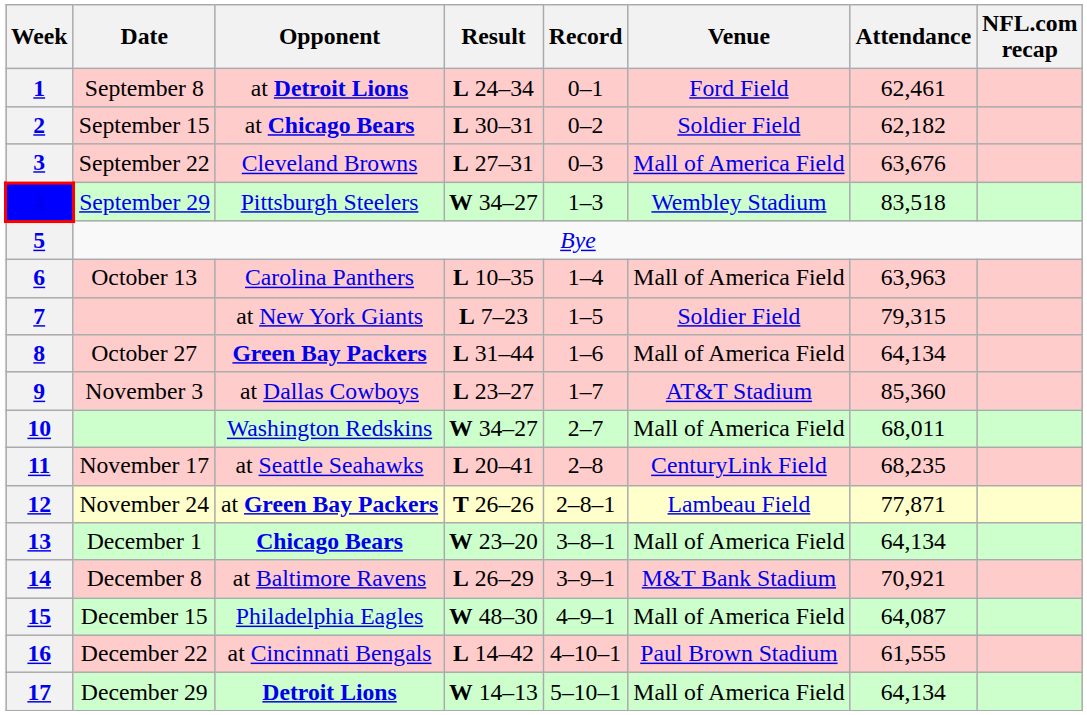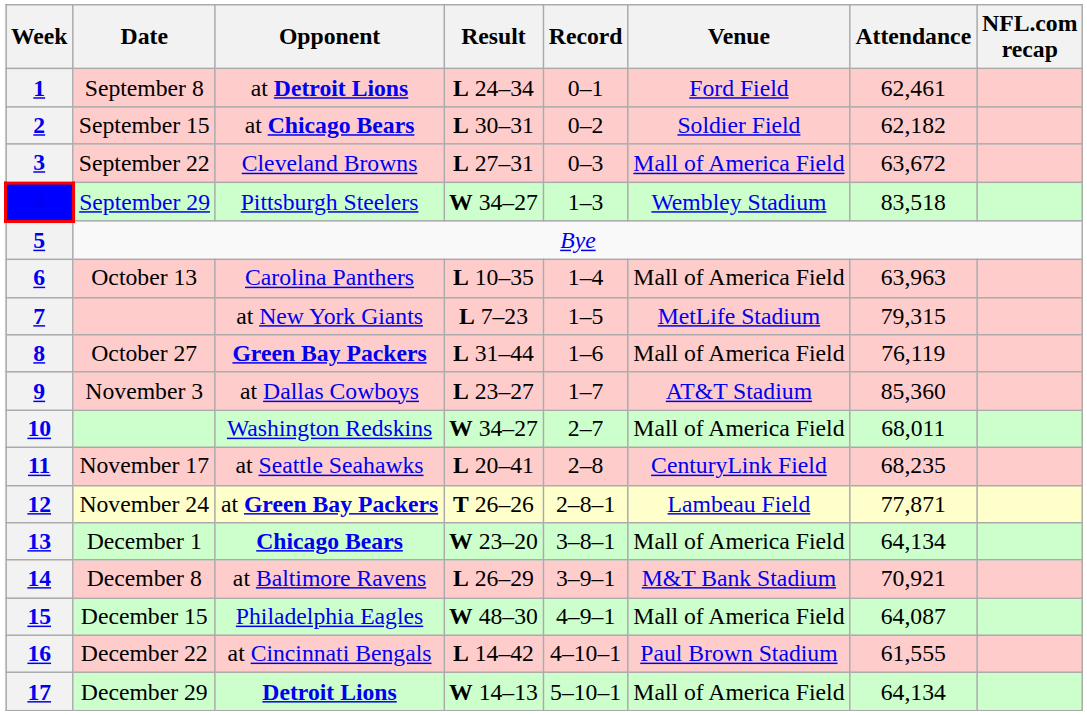(913, 162) 63,676 -> (913, 162) 63,672
(739, 315) Soldier Field -> (739, 315) MetLife Stadium
(913, 353) 64,134 -> (913, 353) 76,119
